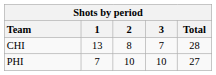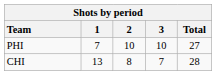rows swapped: (15, 62) <-> (16, 45)
